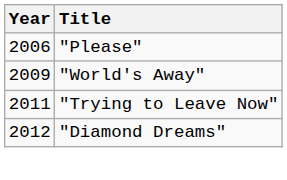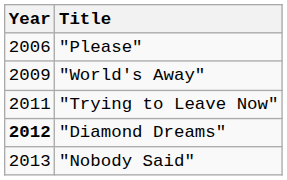(30, 132) normal -> (30, 132) bold
+ row: (127, 161)
